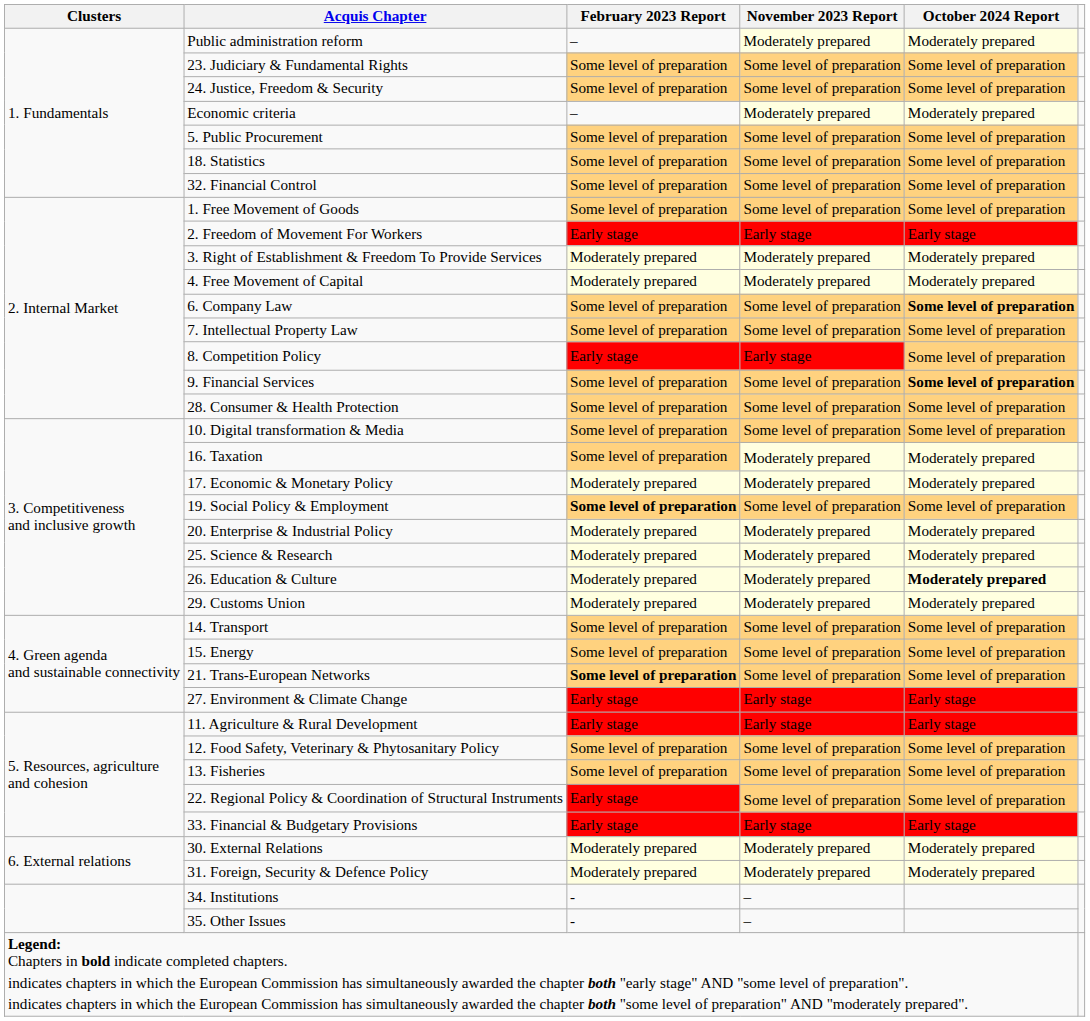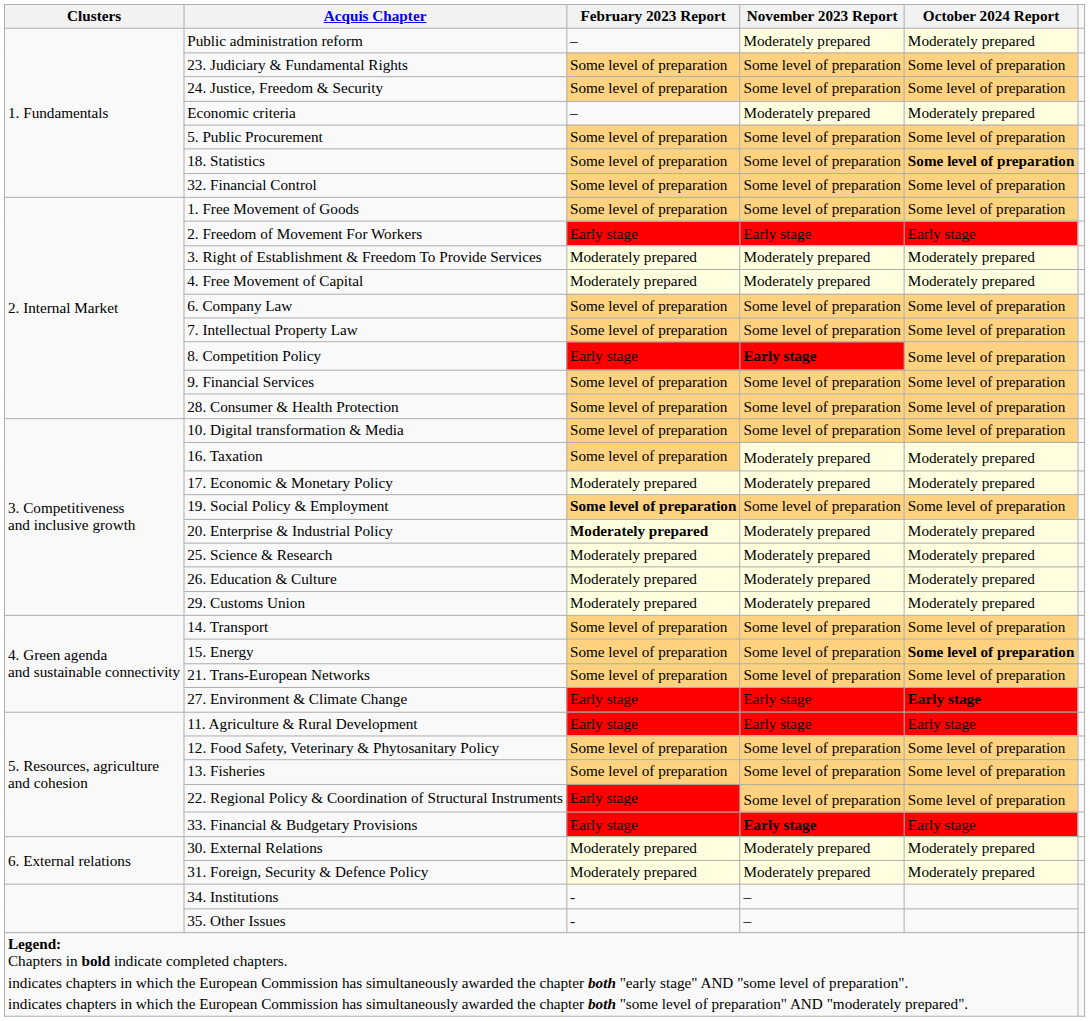(987, 161) normal -> (991, 161) bold
(991, 305) bold -> (987, 305) normal
(777, 356) normal -> (780, 356) bold
(991, 382) bold -> (987, 382) normal
(633, 531) normal -> (639, 531) bold
(977, 579) bold -> (971, 579) normal
(987, 651) normal -> (991, 651) bold
(653, 675) bold -> (649, 675) normal
(942, 699) normal -> (944, 699) bold
(777, 824) normal -> (780, 824) bold
